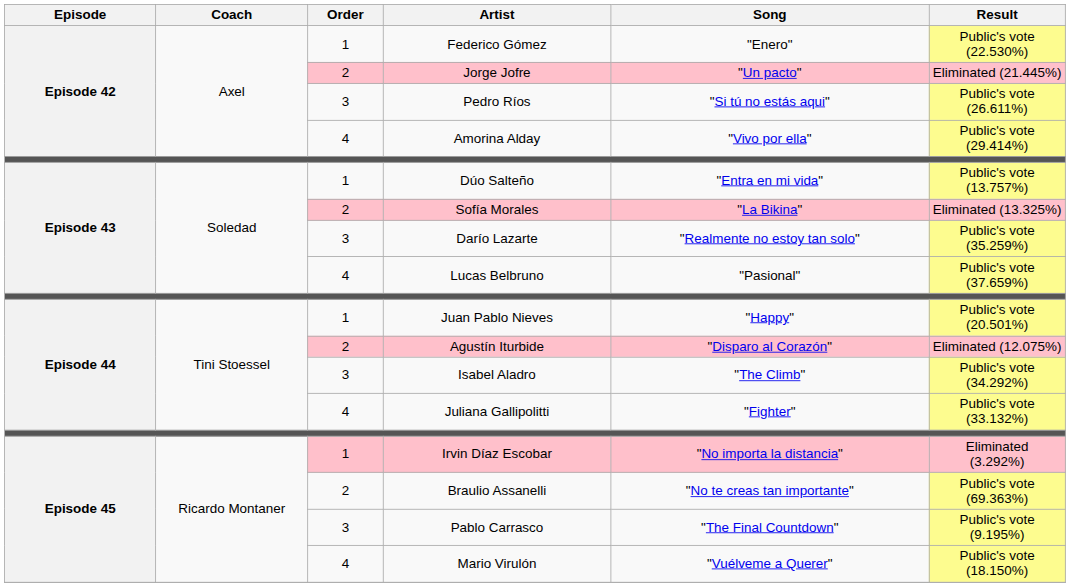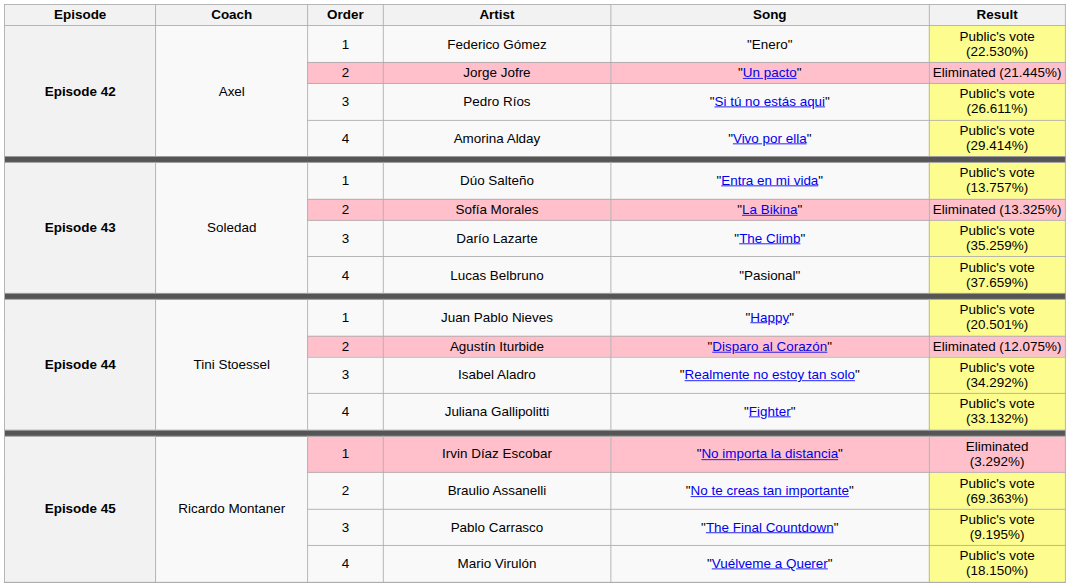(770, 238) "Realmente no estoy tan solo" -> (770, 238) "The Climb"
(770, 375) "The Climb" -> (770, 375) "Realmente no estoy tan solo"
